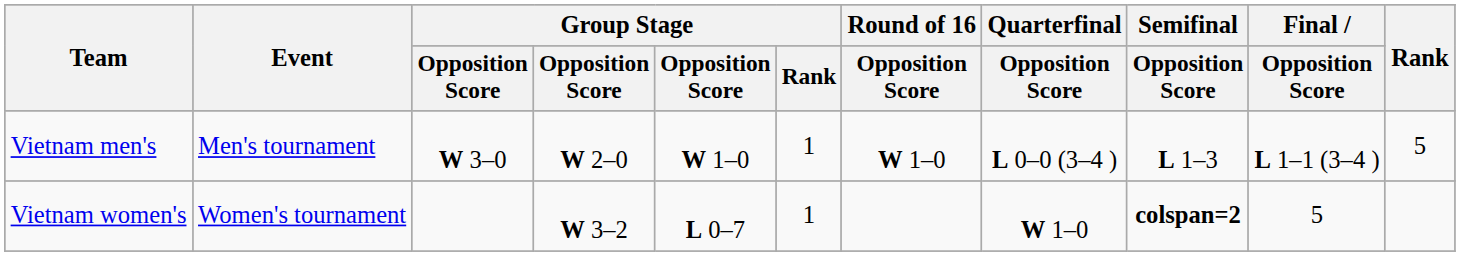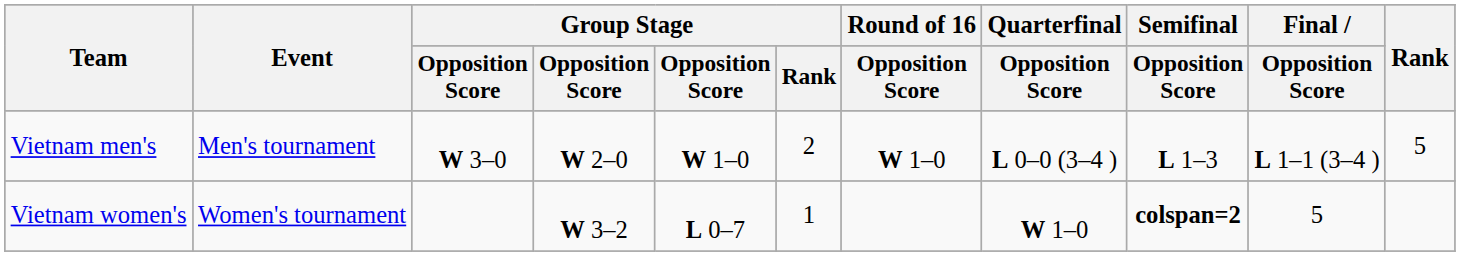(809, 146) 1 -> (809, 146) 2
